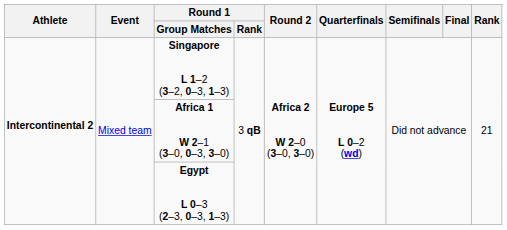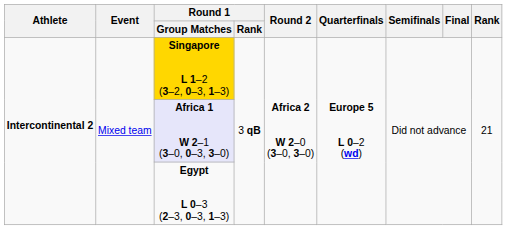(194, 69) no background -> (194, 69) gold background
(194, 131) no background -> (194, 131) lavender background
